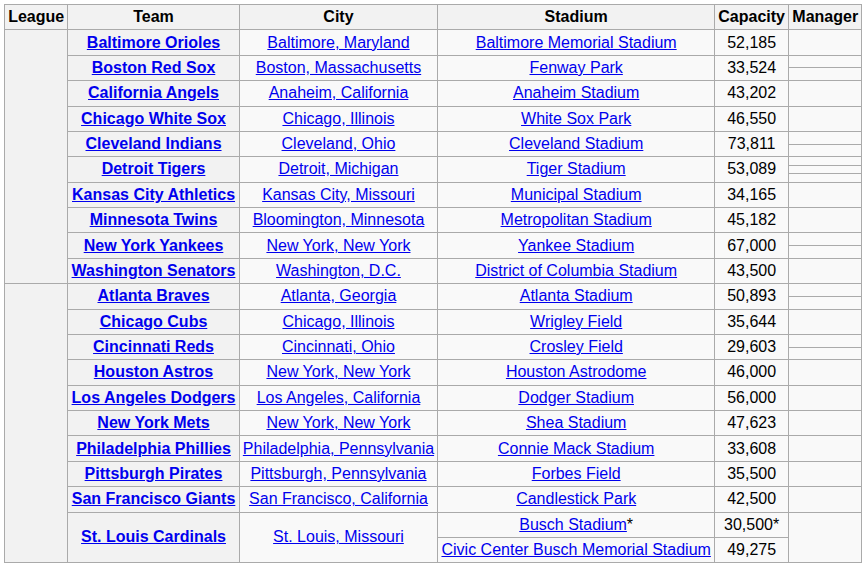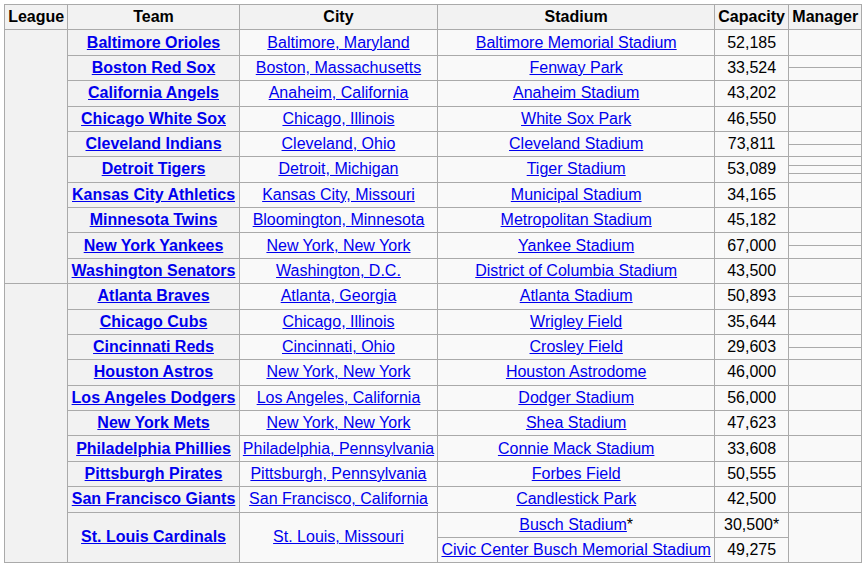(752, 473) 35,500 -> (752, 473) 50,555
